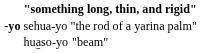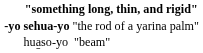(45, 25) normal -> (47, 25) bold
